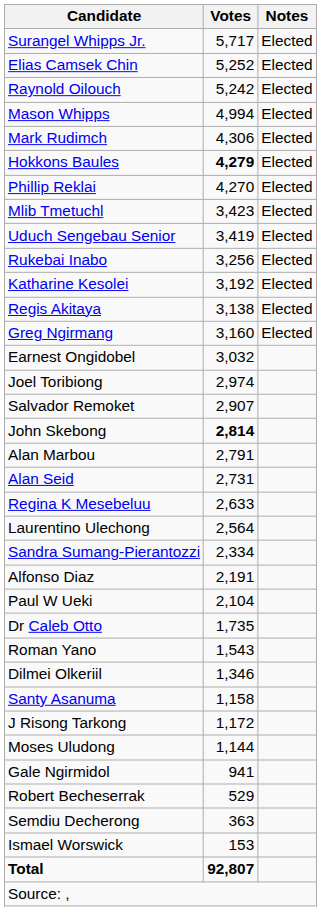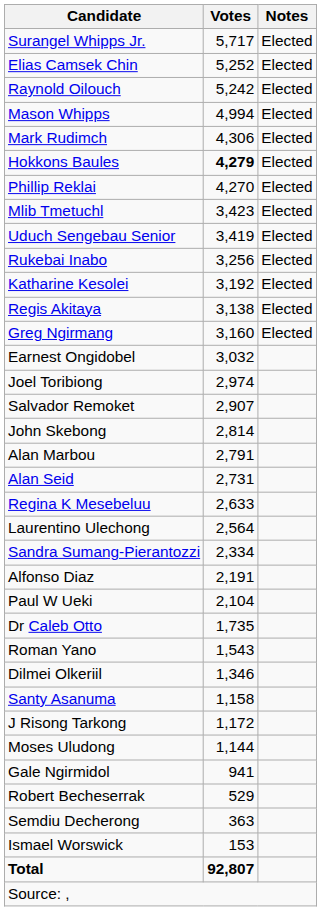(235, 430) bold -> (235, 430) normal
